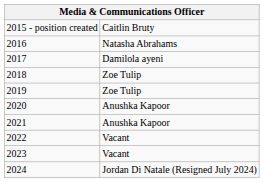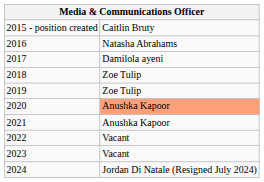(136, 106) no background -> (136, 106) lightsalmon background
